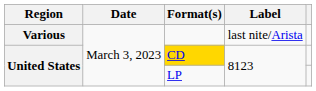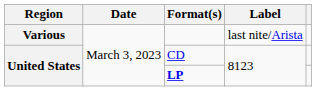(176, 55) gold background -> (176, 55) no background
(175, 75) normal -> (175, 75) bold
